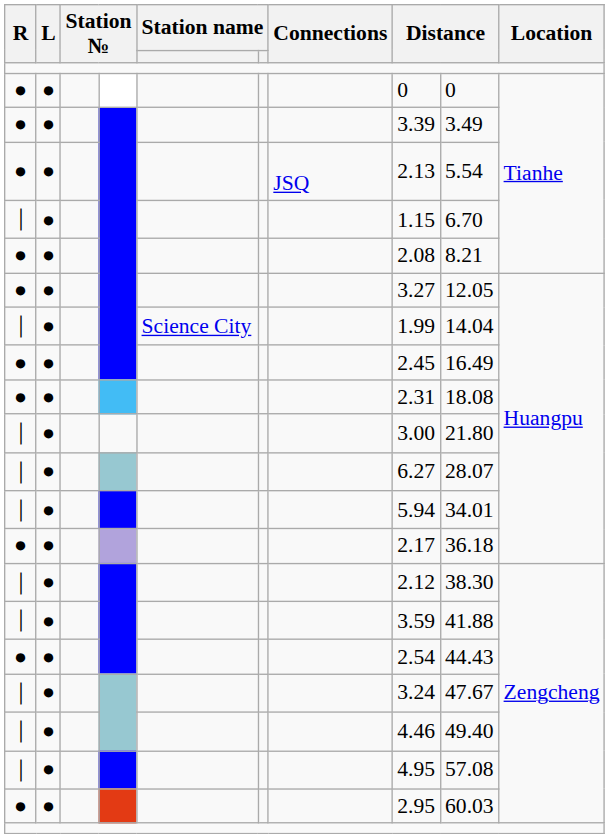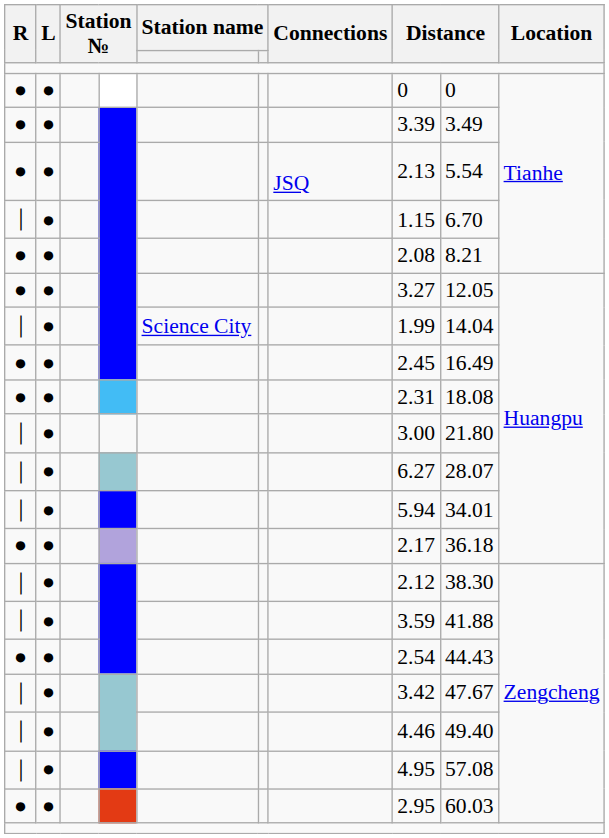(416, 692) 3.24 -> (416, 692) 3.42
